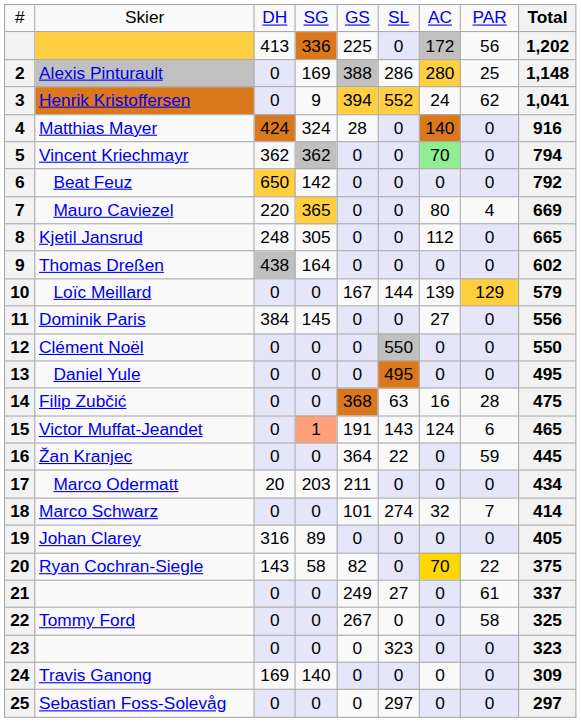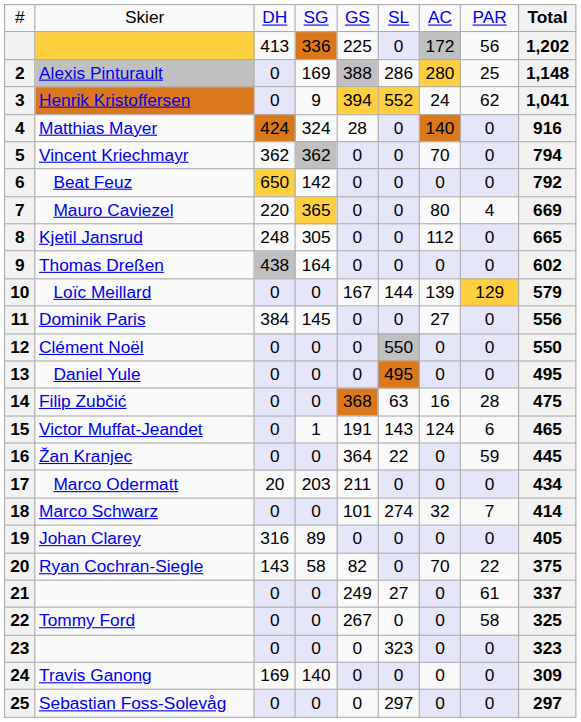(440, 155) lightgreen background -> (440, 155) no background
(316, 429) lightsalmon background -> (316, 429) no background
(440, 566) gold background -> (440, 566) no background
